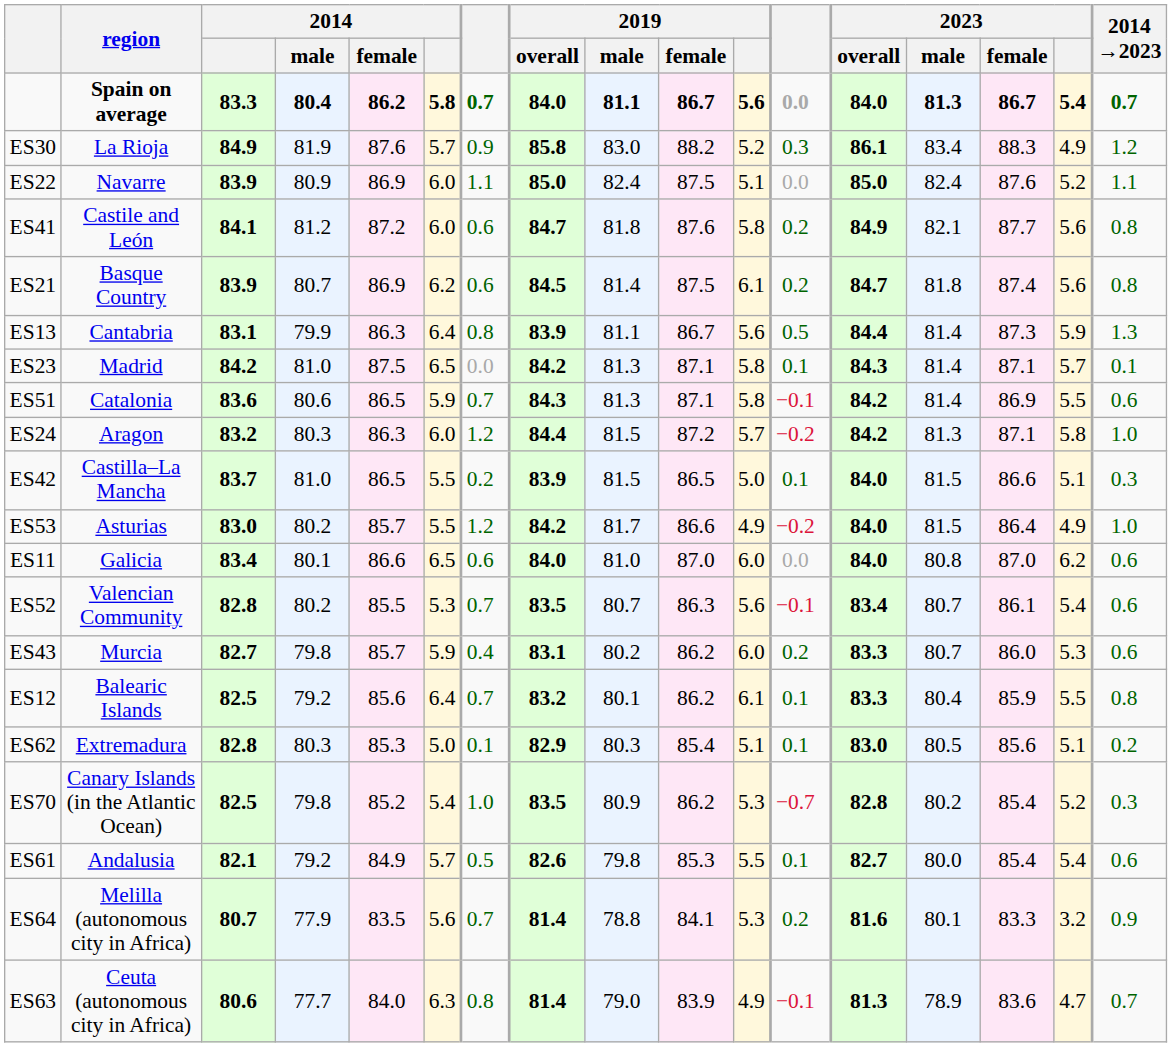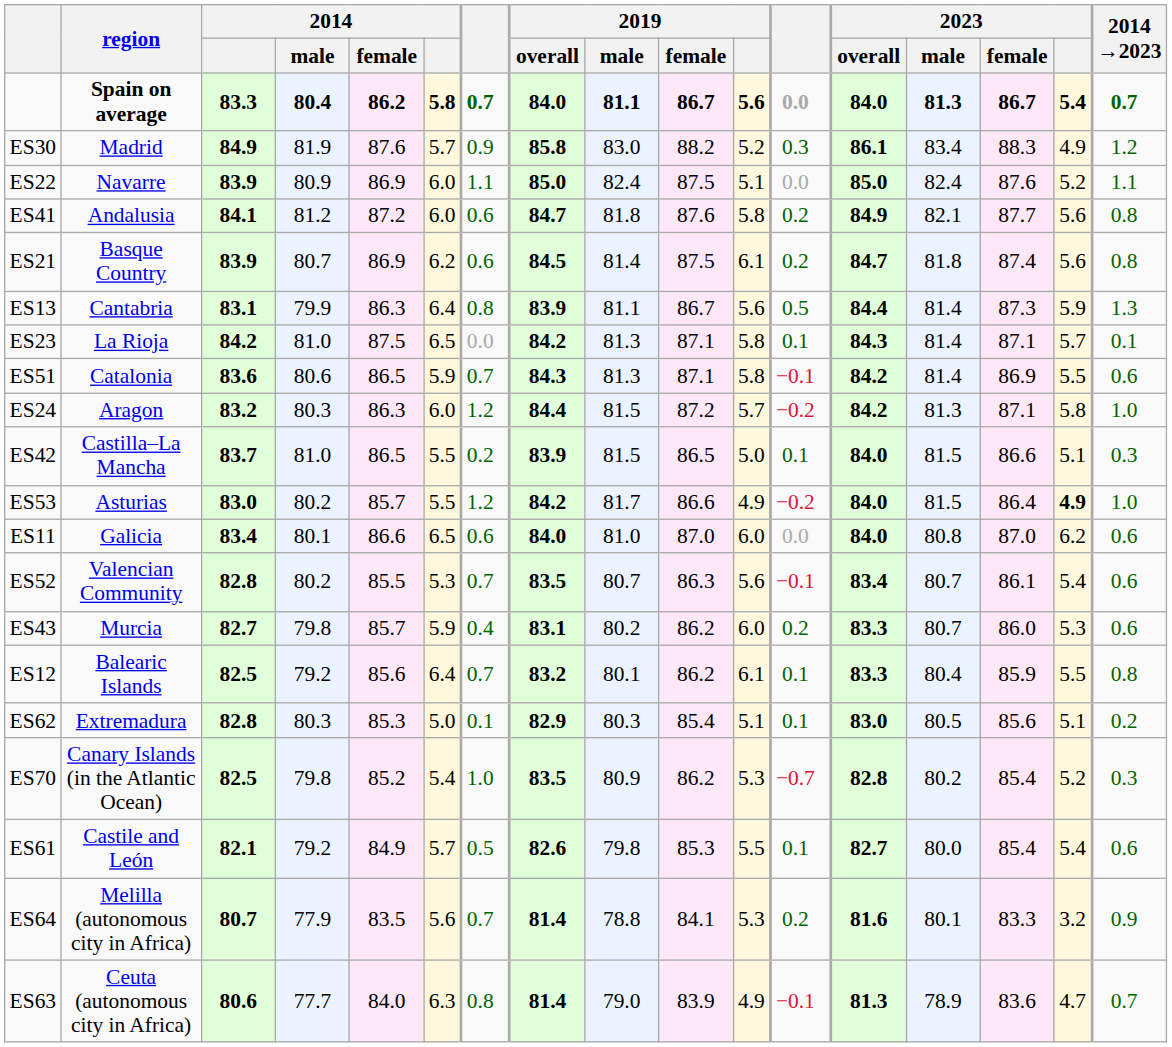(131, 147) La Rioja -> (131, 147) Madrid
(131, 227) Castile and León -> (131, 215) Andalusia
(131, 365) Madrid -> (131, 341) La Rioja
(1073, 526) normal -> (1073, 501) bold
(131, 860) Andalusia -> (131, 848) Castile and León
